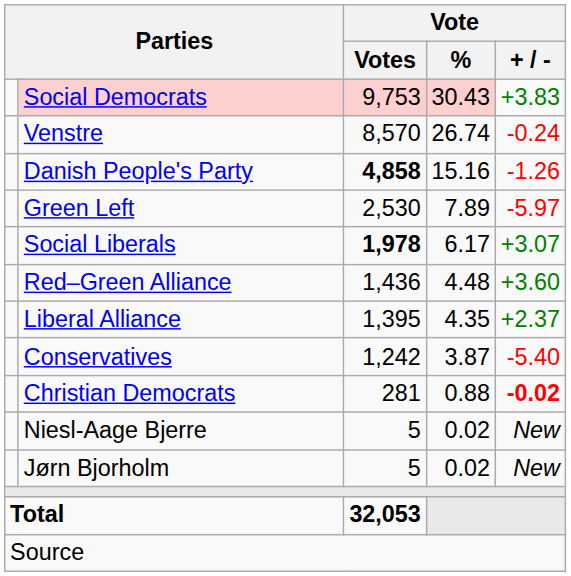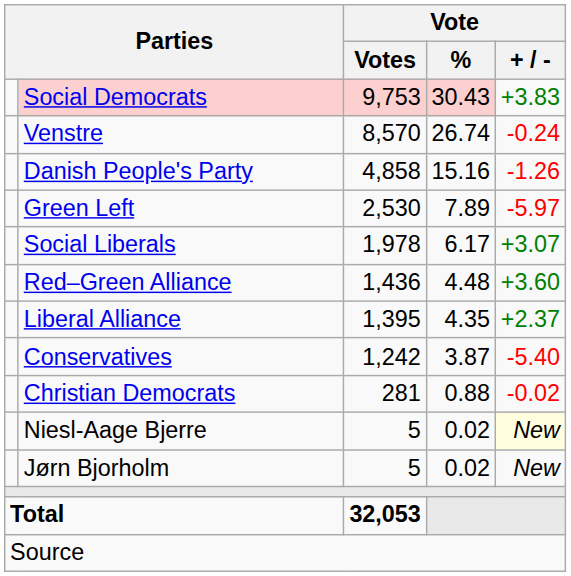(392, 171) bold -> (392, 171) normal
(392, 245) bold -> (392, 245) normal
(533, 393) bold -> (533, 393) normal
(537, 430) no background -> (537, 430) lightyellow background
